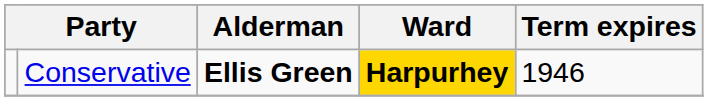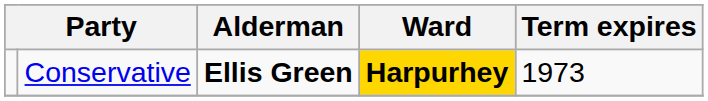(553, 72) 1946 -> (553, 72) 1973
